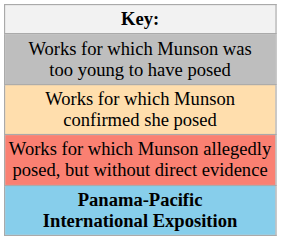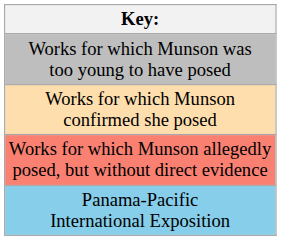(140, 210) bold -> (140, 210) normal
